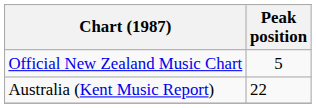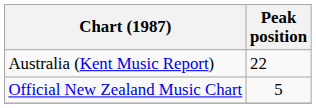rows swapped: (111, 90) <-> (125, 63)
